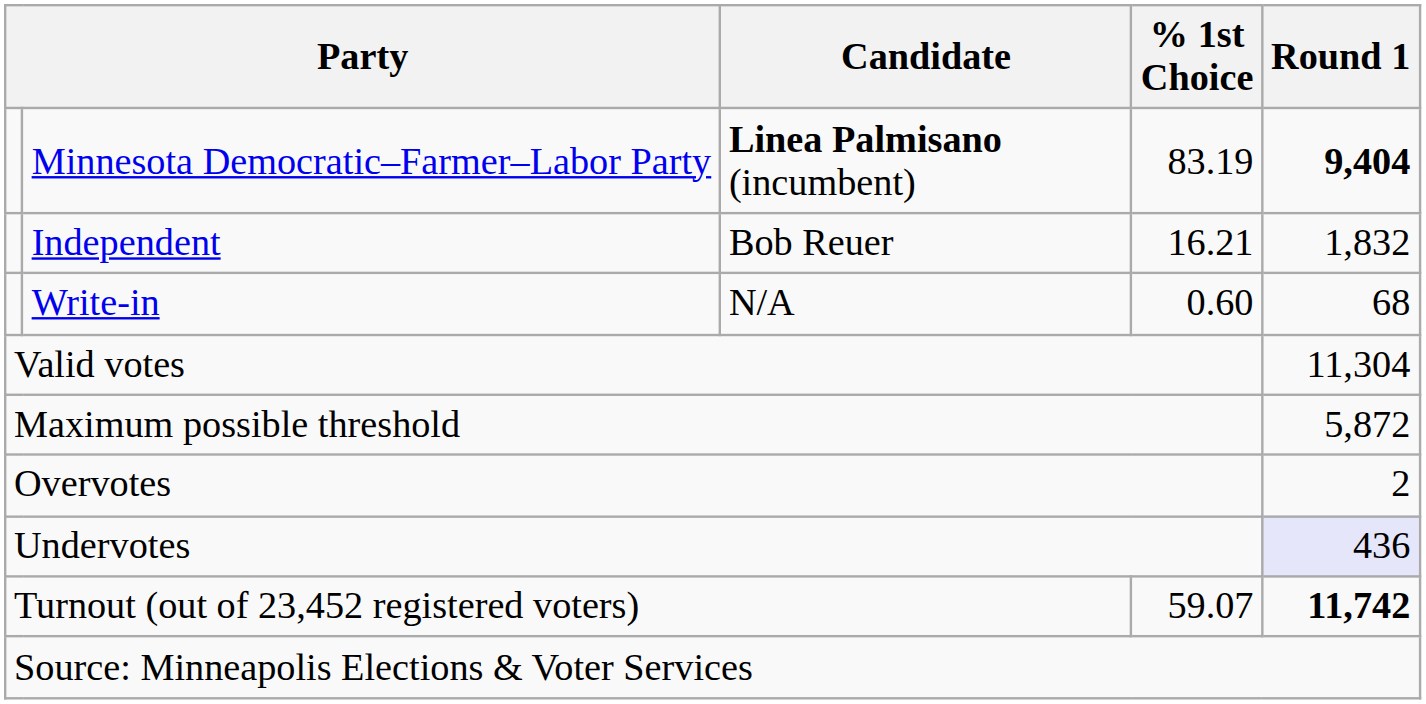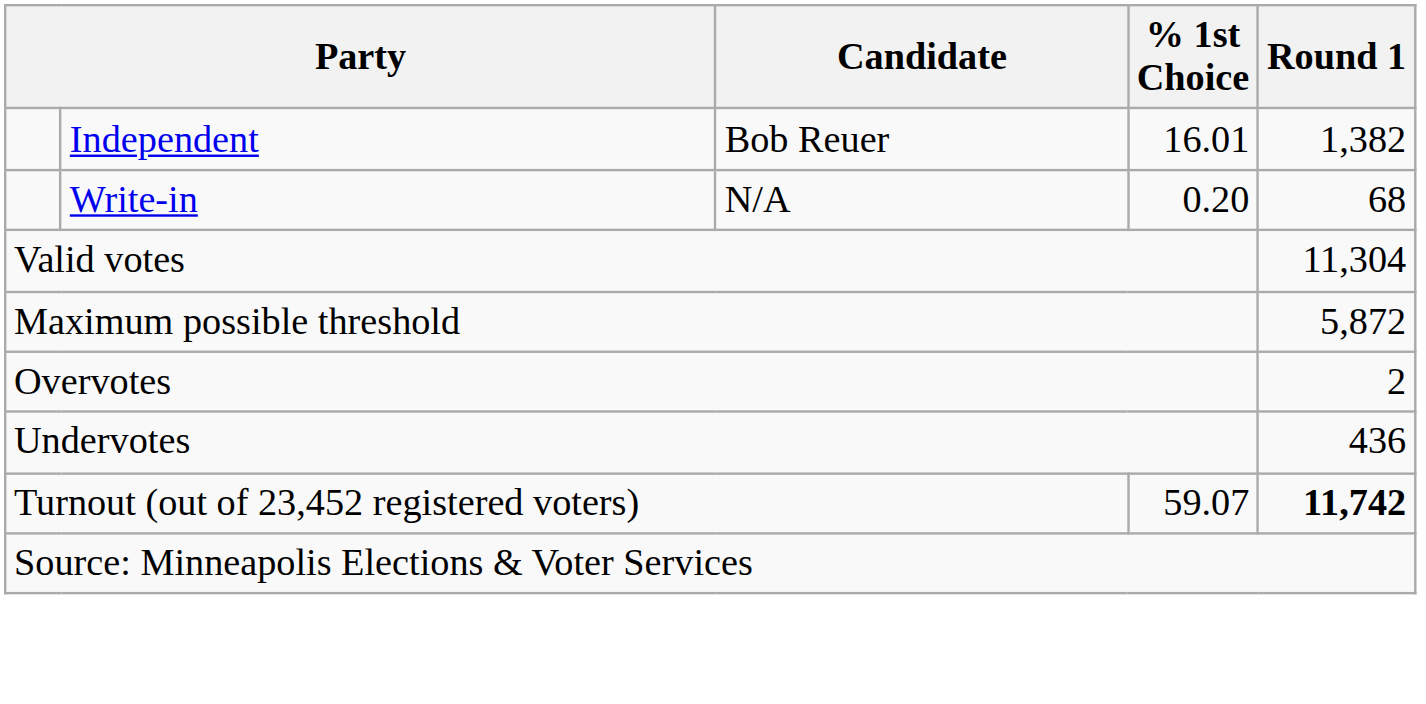- row: (371, 159)
(1210, 242) 16.21 -> (1206, 138) 16.01
(1367, 242) 1,832 -> (1363, 138) 1,382
(1220, 302) 0.60 -> (1216, 199) 0.20
(1382, 545) lavender background -> (1377, 441) no background
